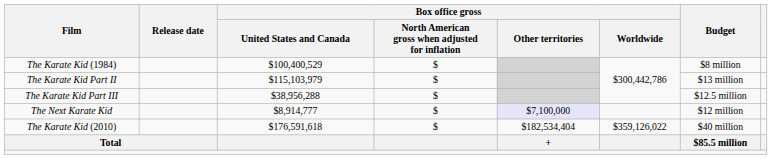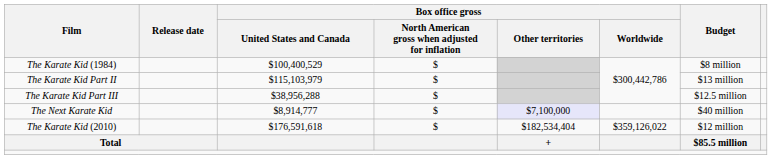(720, 111) $12 million -> (720, 111) $40 million
(720, 127) $40 million -> (720, 127) $12 million
